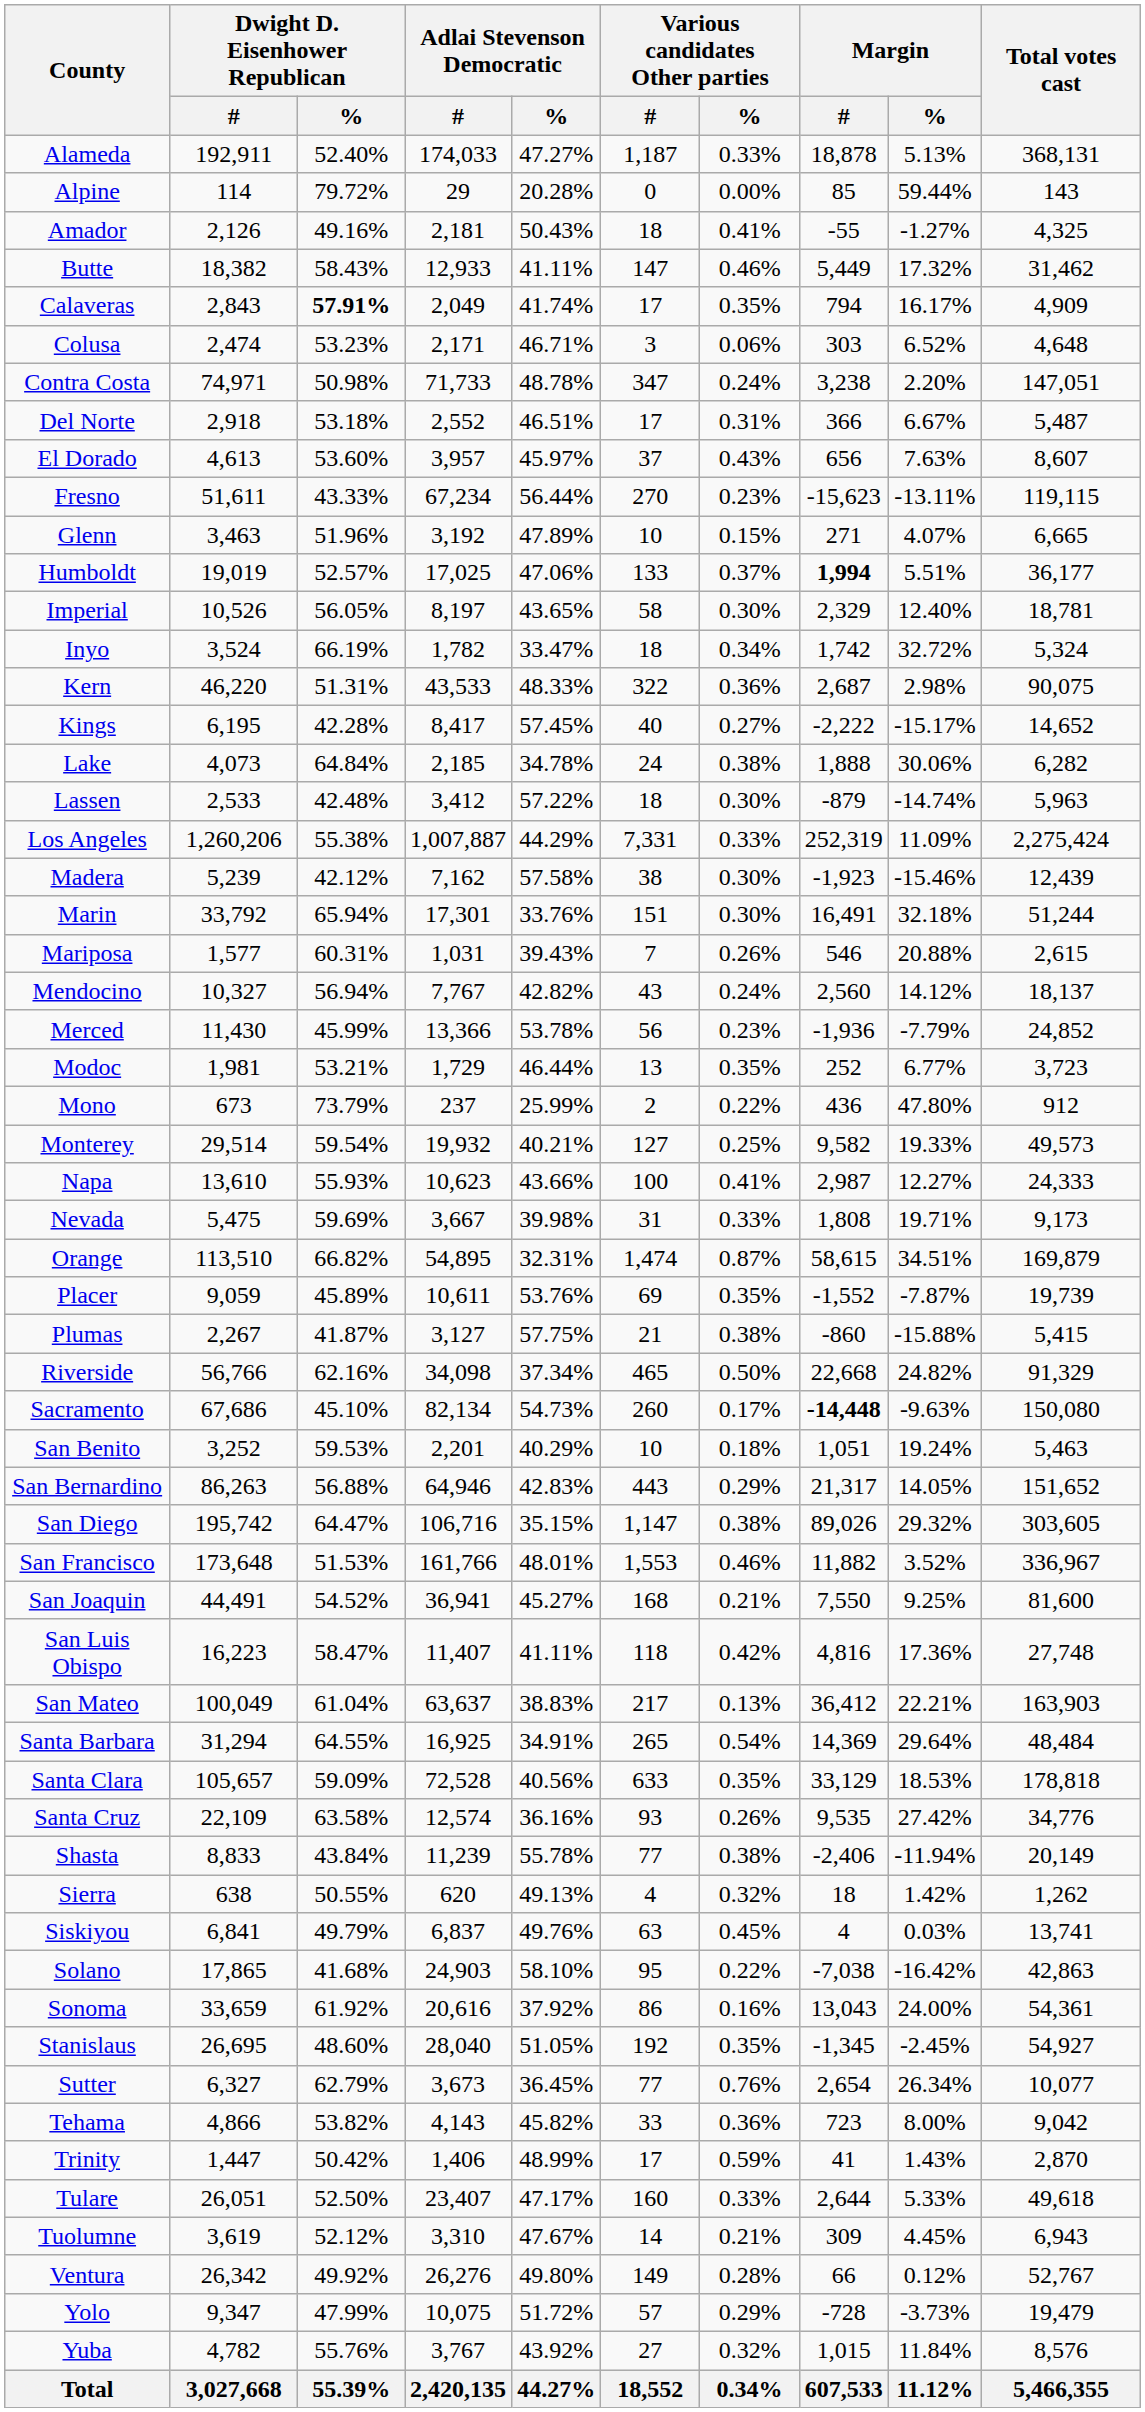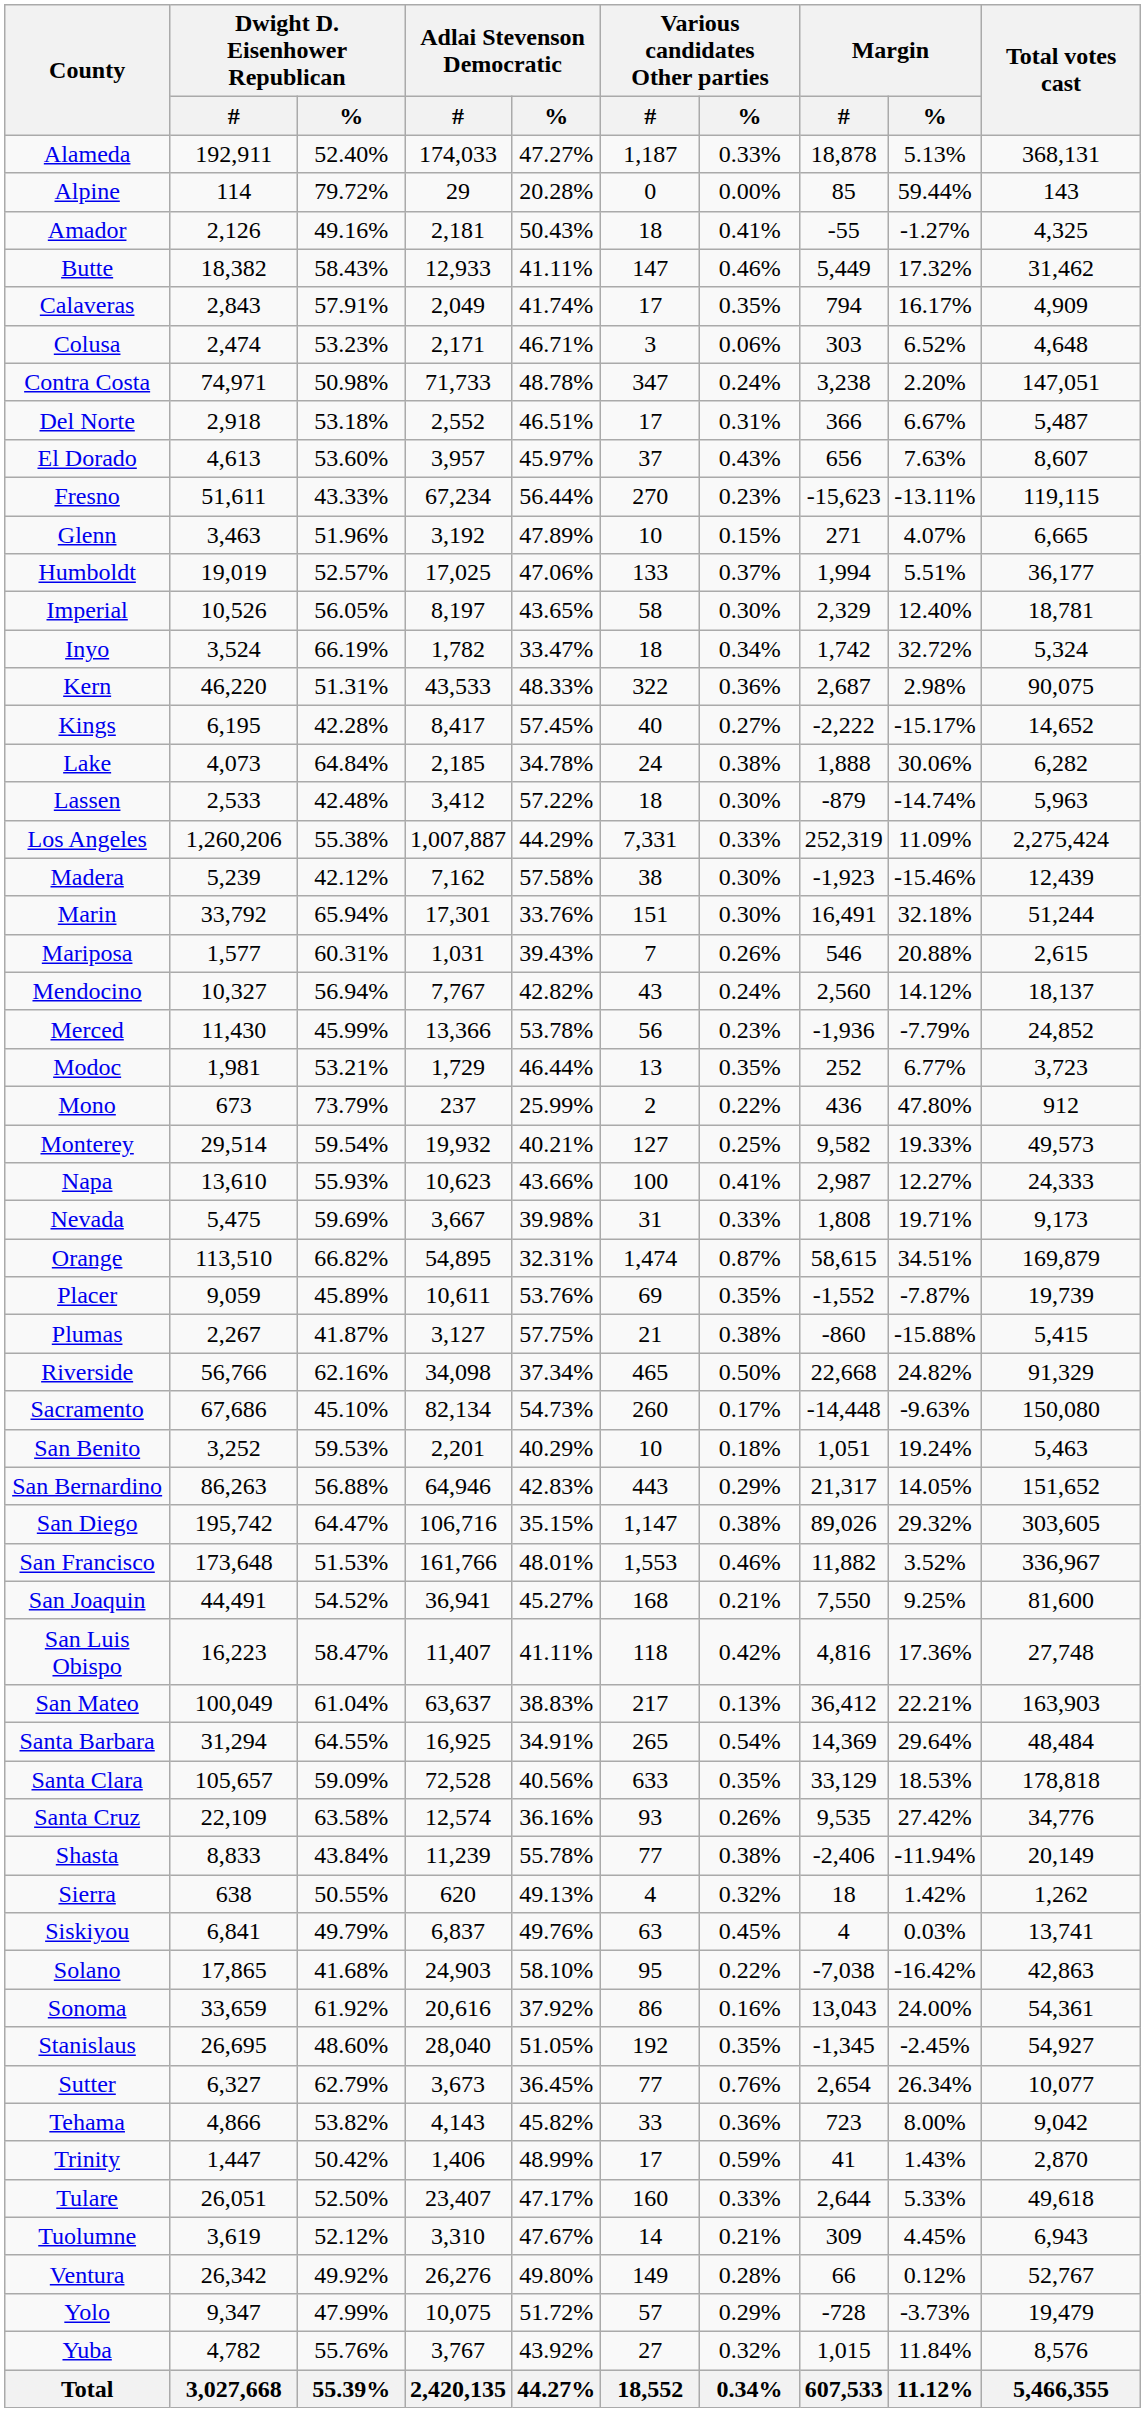(351, 305) bold -> (351, 305) normal
(844, 572) bold -> (844, 572) normal
(844, 1409) bold -> (844, 1409) normal
